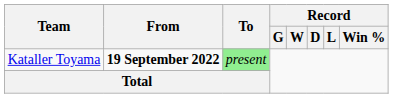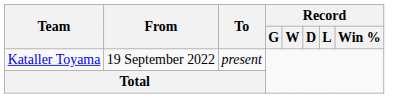(163, 59) bold -> (161, 59) normal
(246, 59) lightgreen background -> (242, 59) no background
